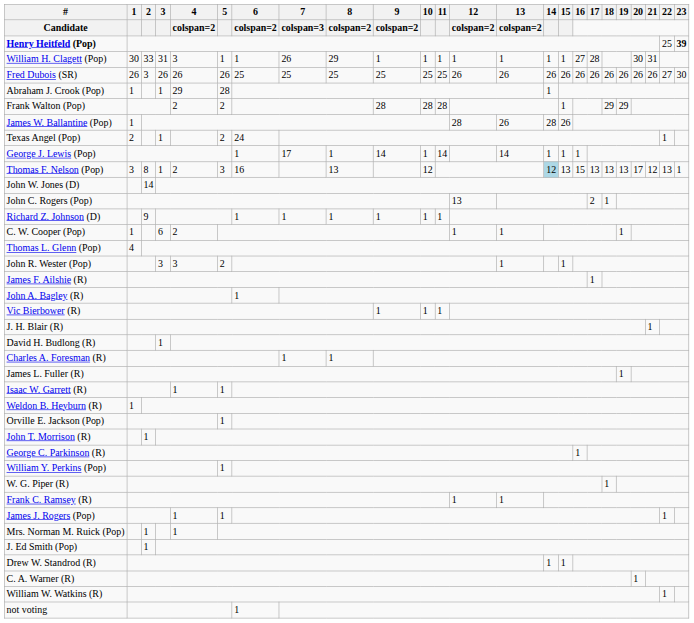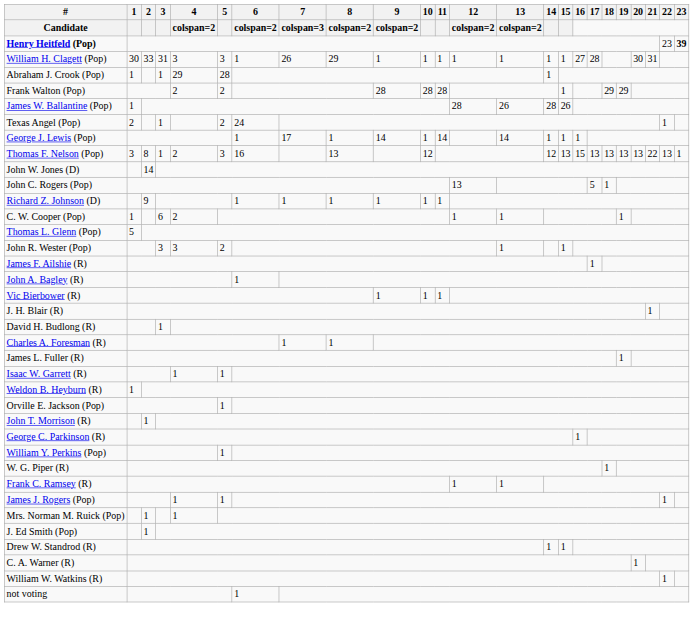(667, 43) 25 -> (667, 43) 23
(222, 59) 1 -> (222, 59) 3
- row: (42, 75)
(551, 169) lightblue background -> (551, 153) no background
(638, 169) 17 -> (638, 153) 13
(653, 169) 12 -> (653, 153) 22
(592, 201) 2 -> (592, 185) 5
(132, 248) 4 -> (132, 232) 5
